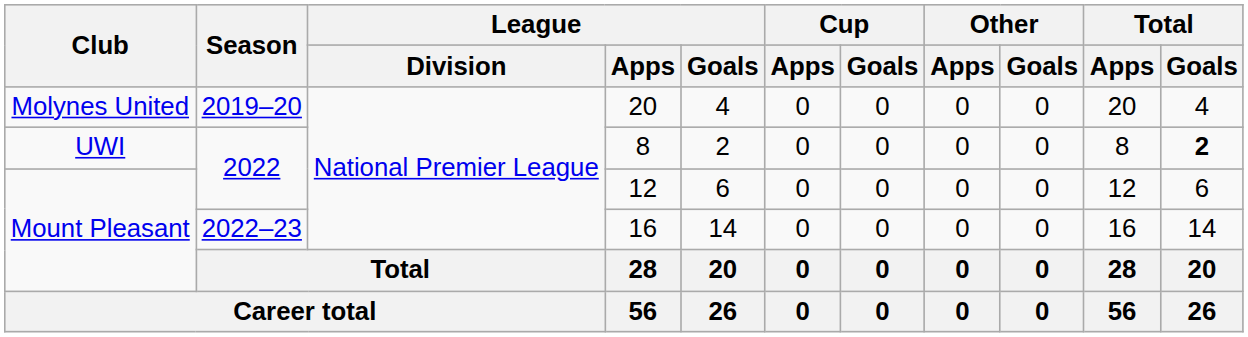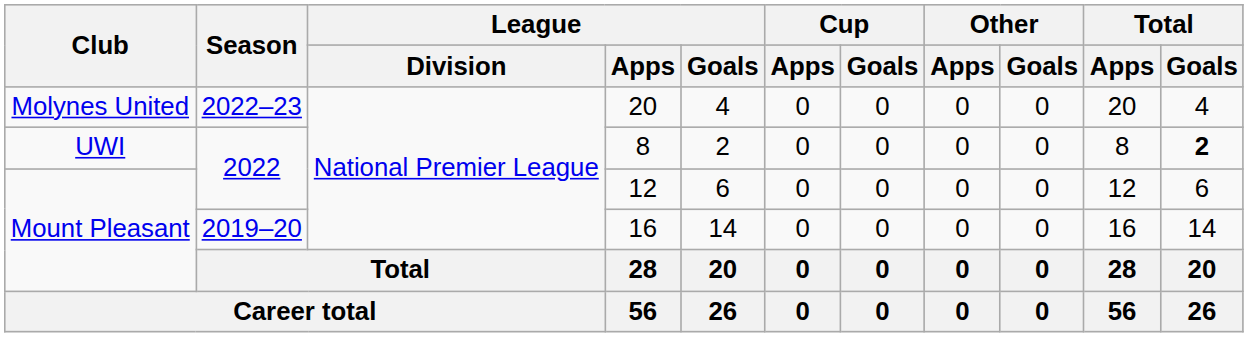(252, 106) 2019–20 -> (252, 106) 2022–23
(252, 229) 2022–23 -> (252, 229) 2019–20
